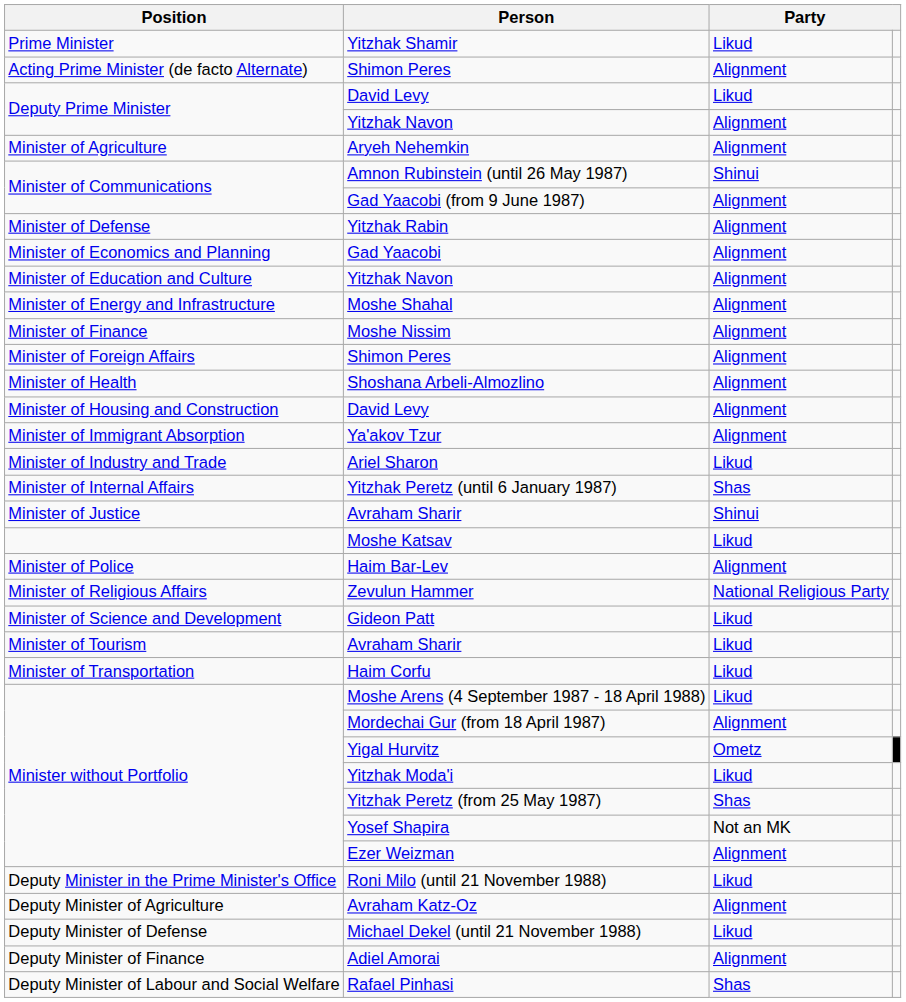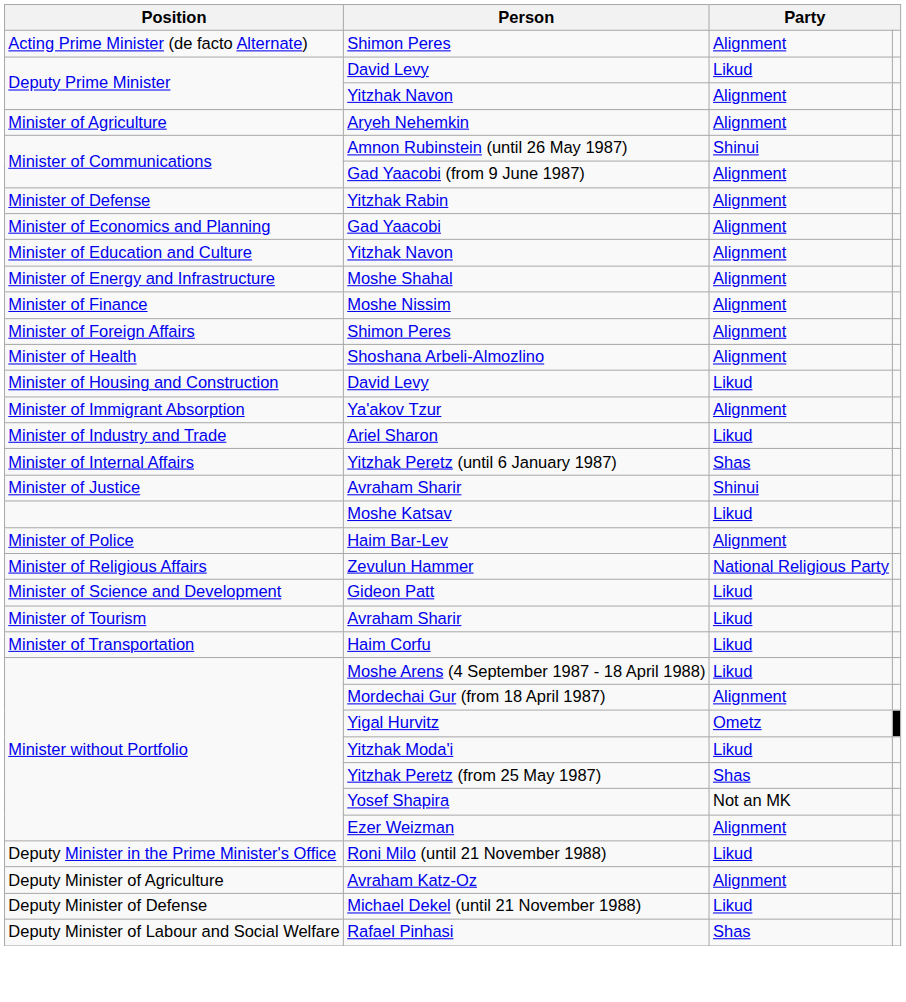- row: (61, 43)
(750, 409) Alignment -> (733, 383) Likud
- row: (106, 958)
